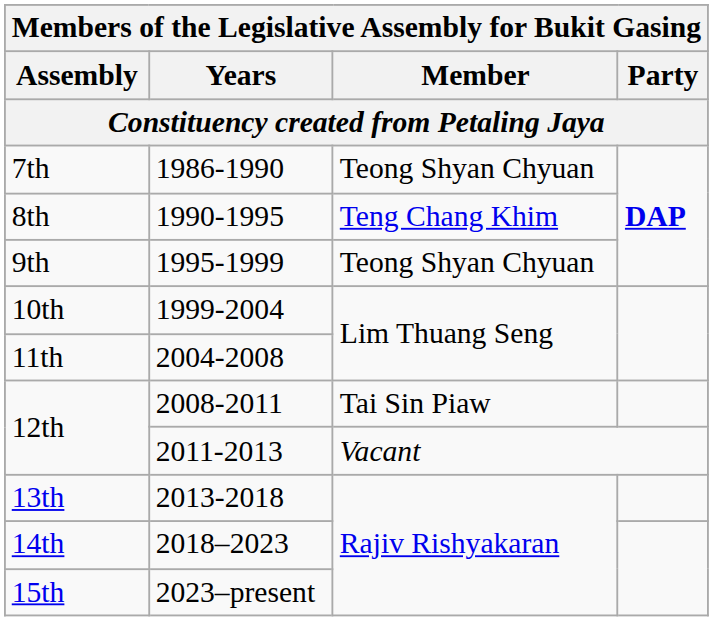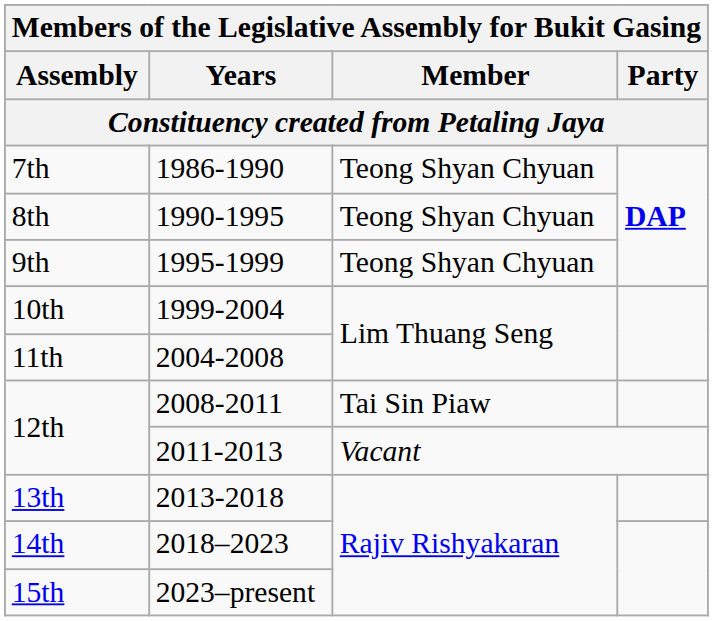(449, 215) Teng Chang Khim -> (467, 215) Teong Shyan Chyuan
